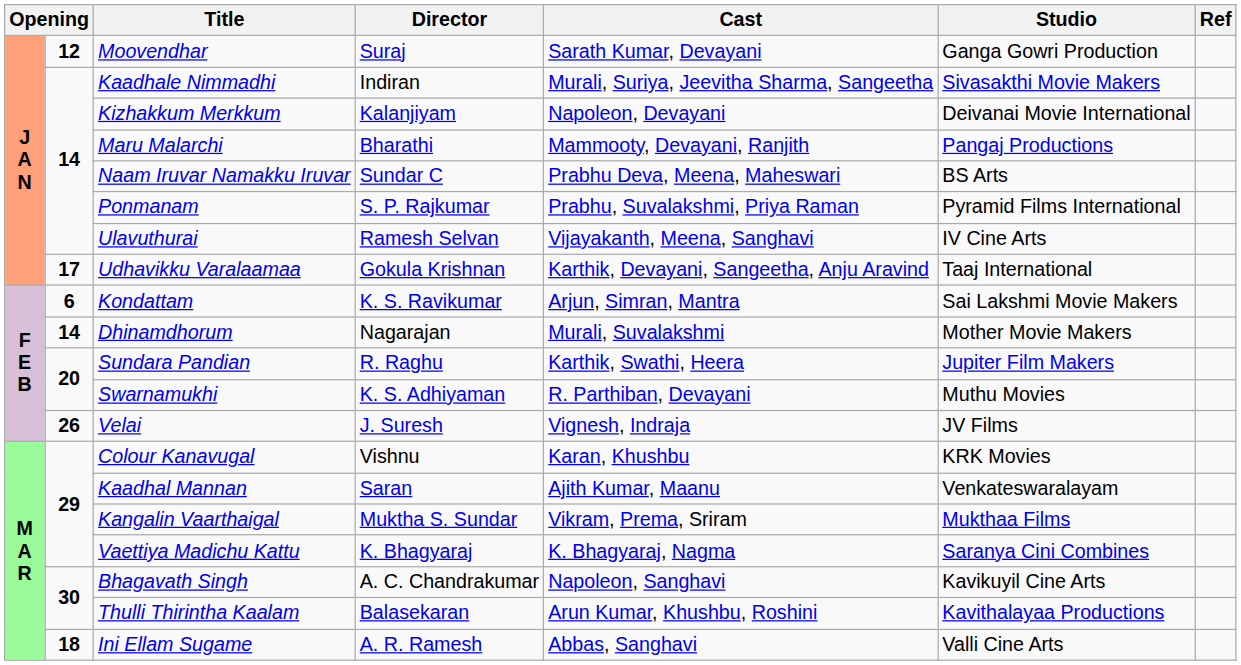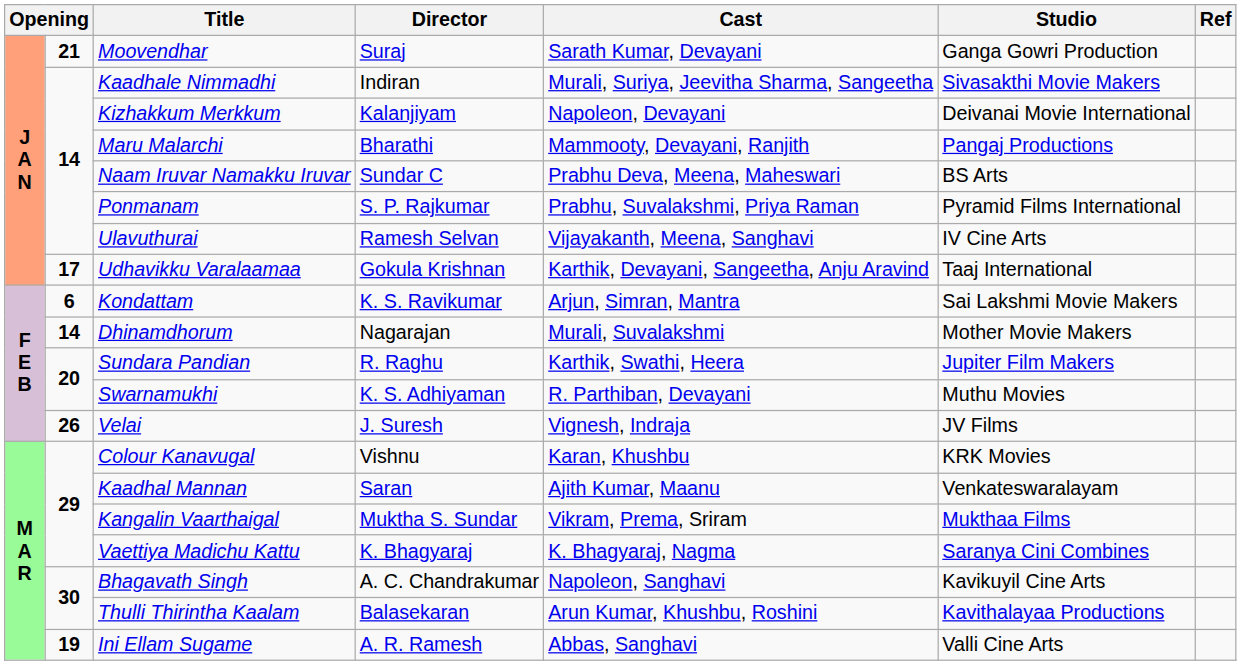(69, 51) 12 -> (69, 51) 21
(69, 644) 18 -> (69, 644) 19
